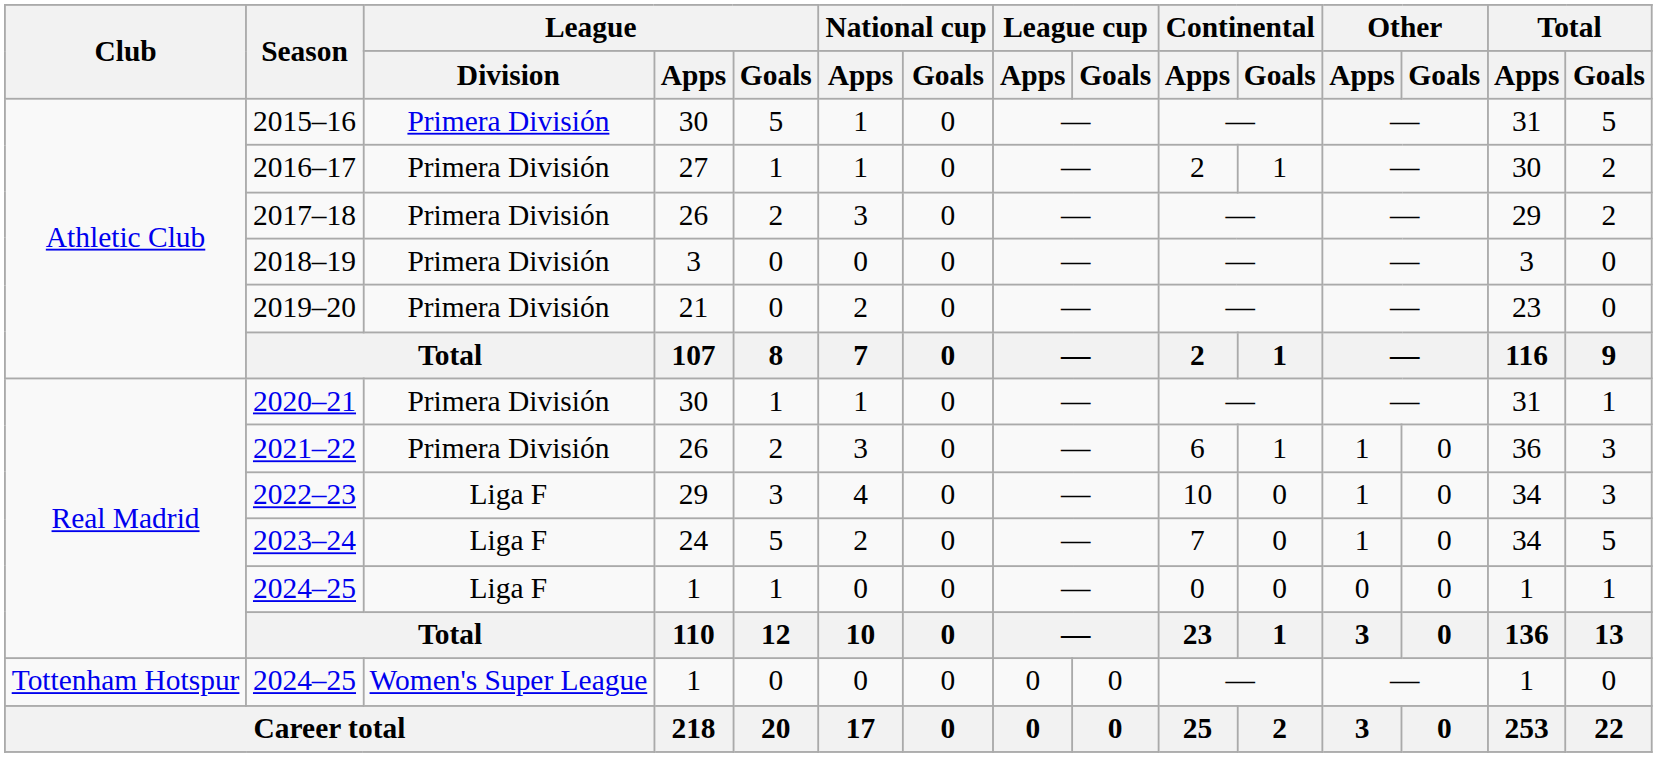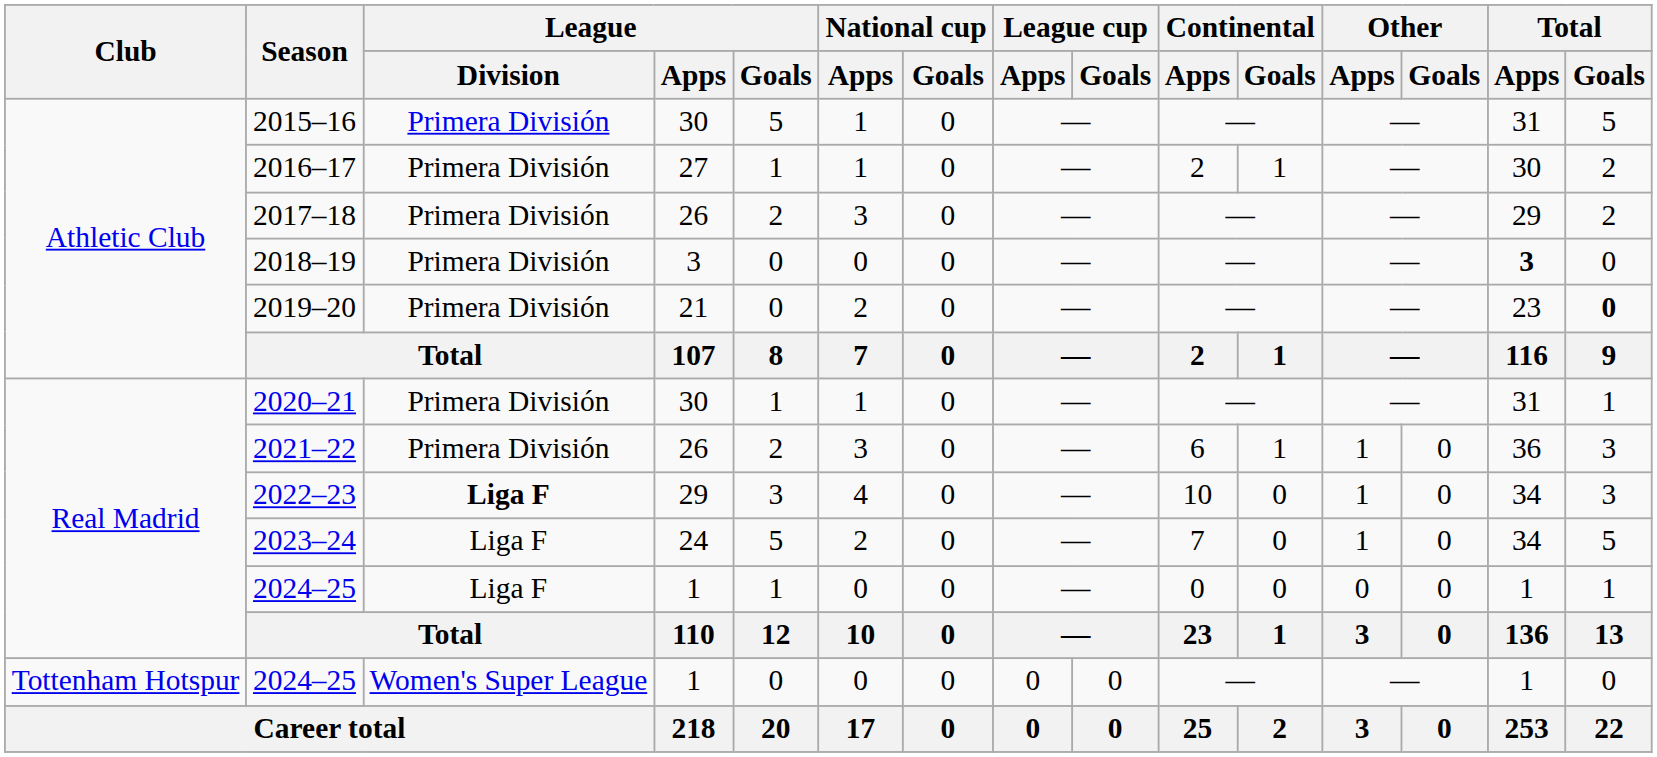(1527, 261) normal -> (1527, 261) bold
(1609, 307) normal -> (1609, 307) bold
(508, 494) normal -> (508, 494) bold
